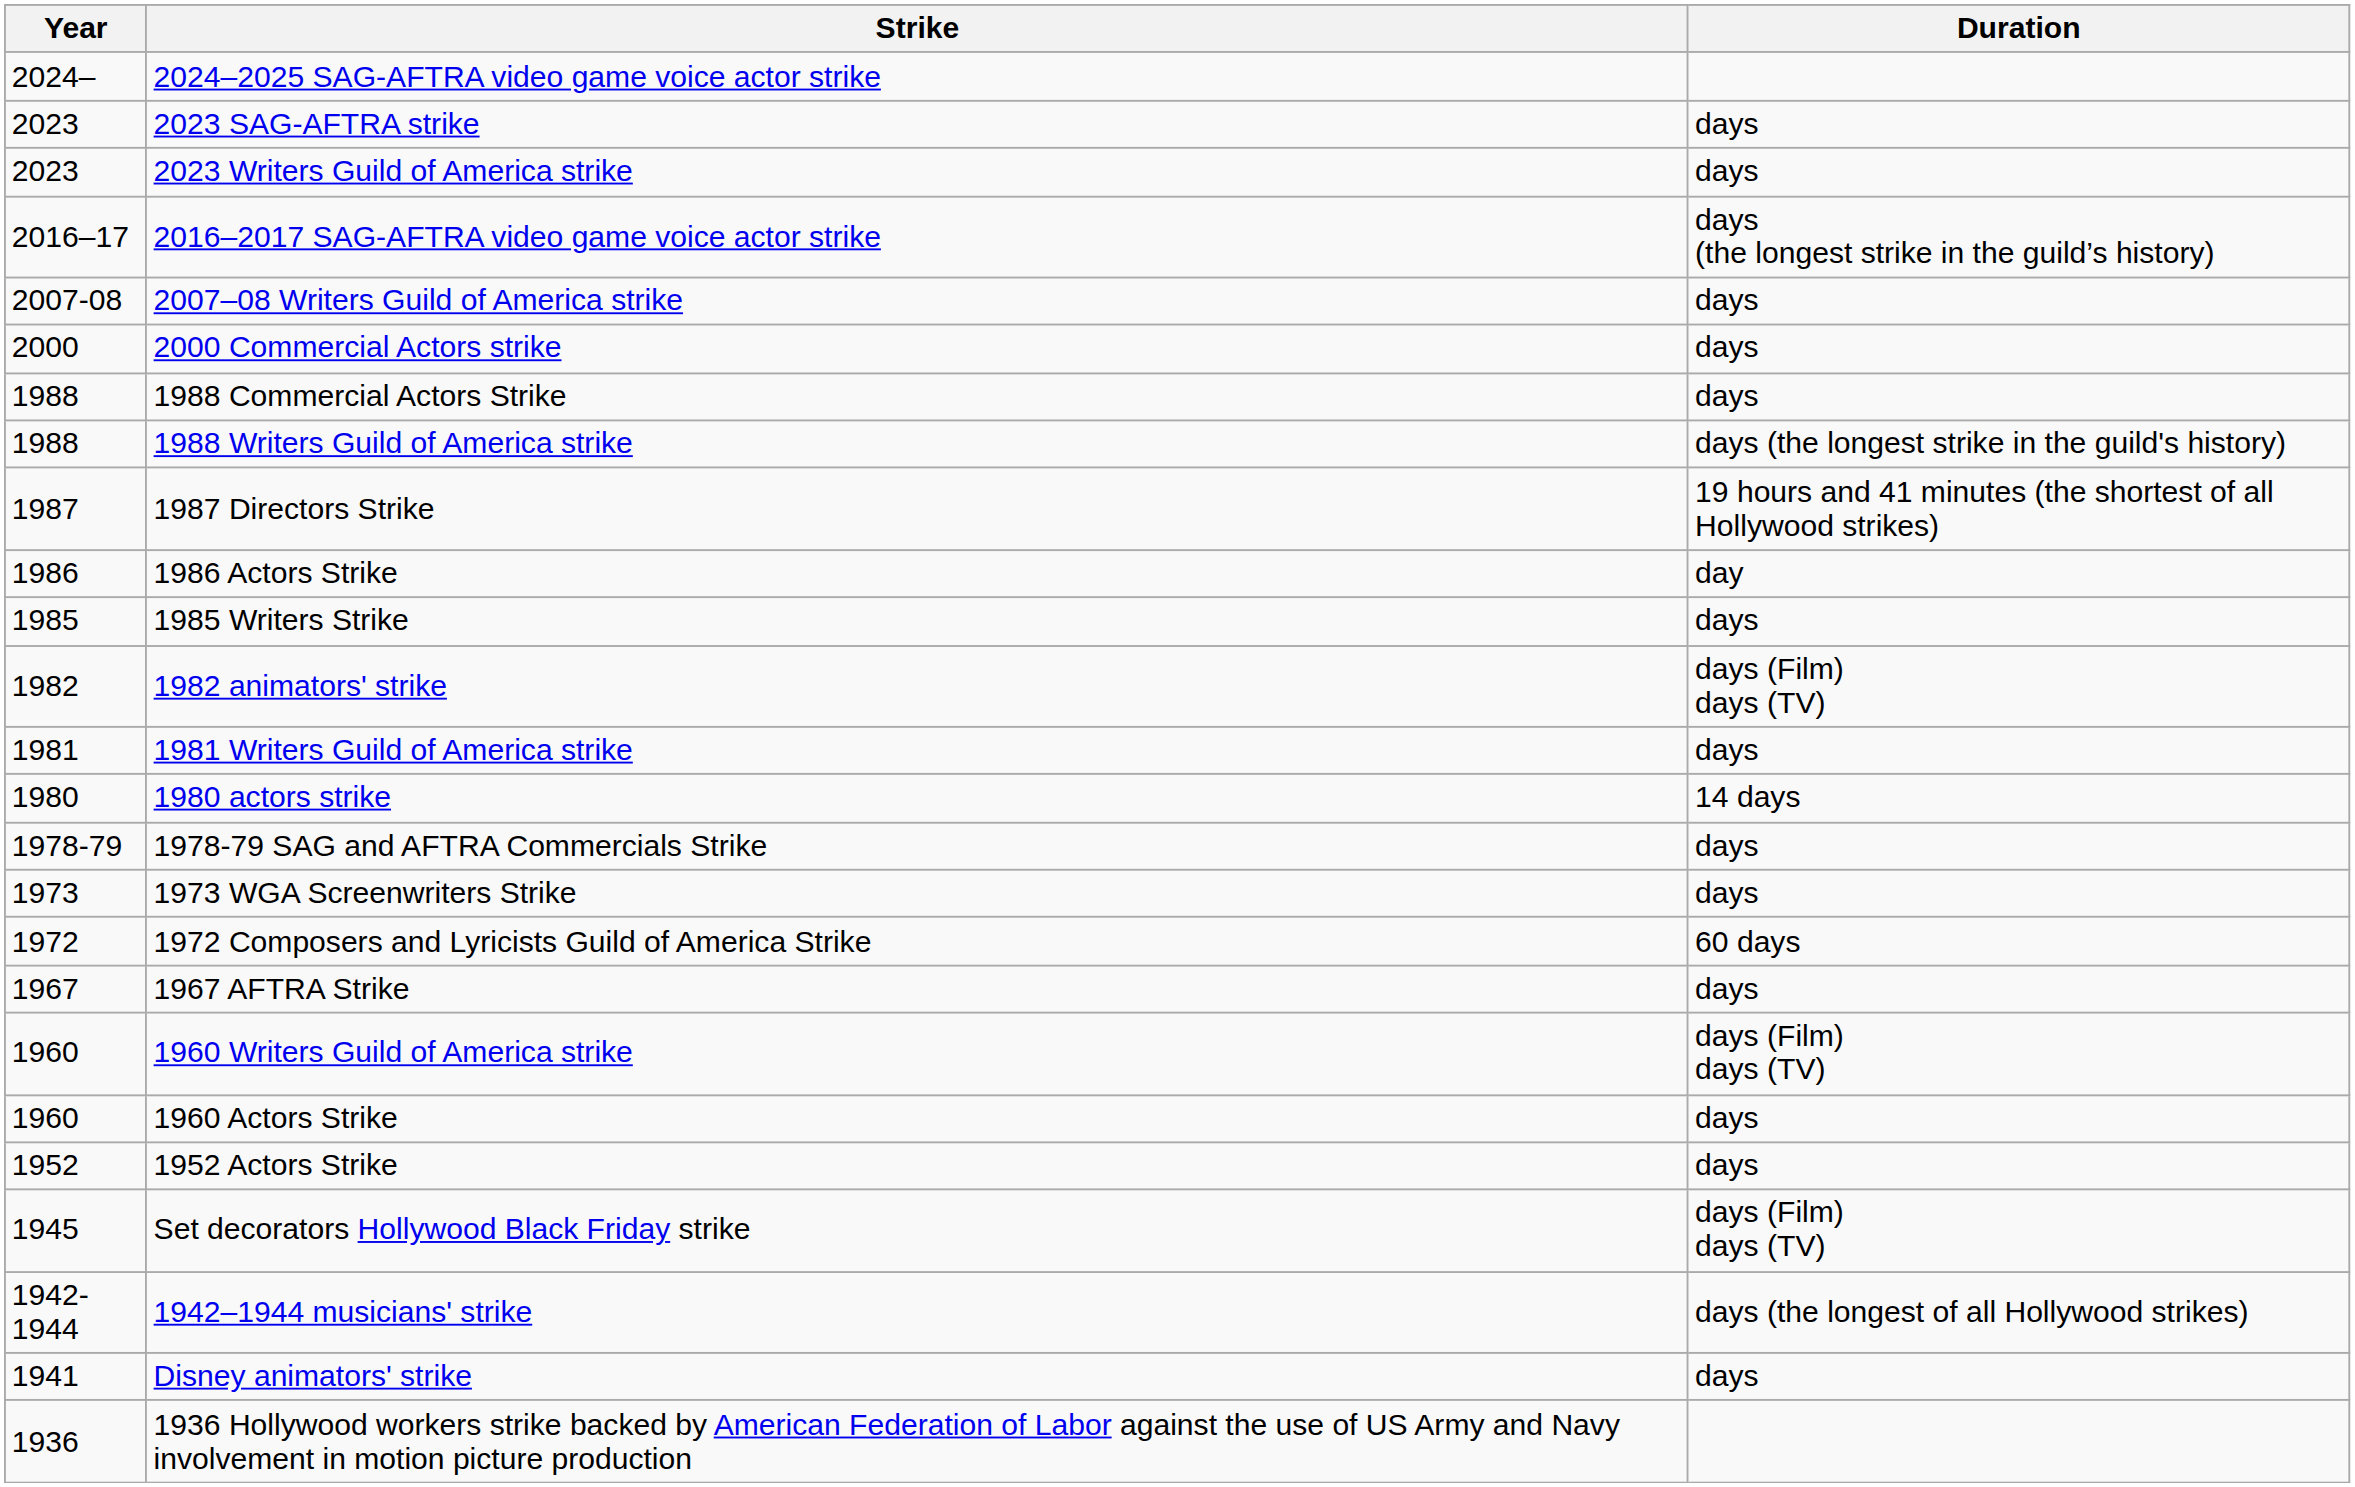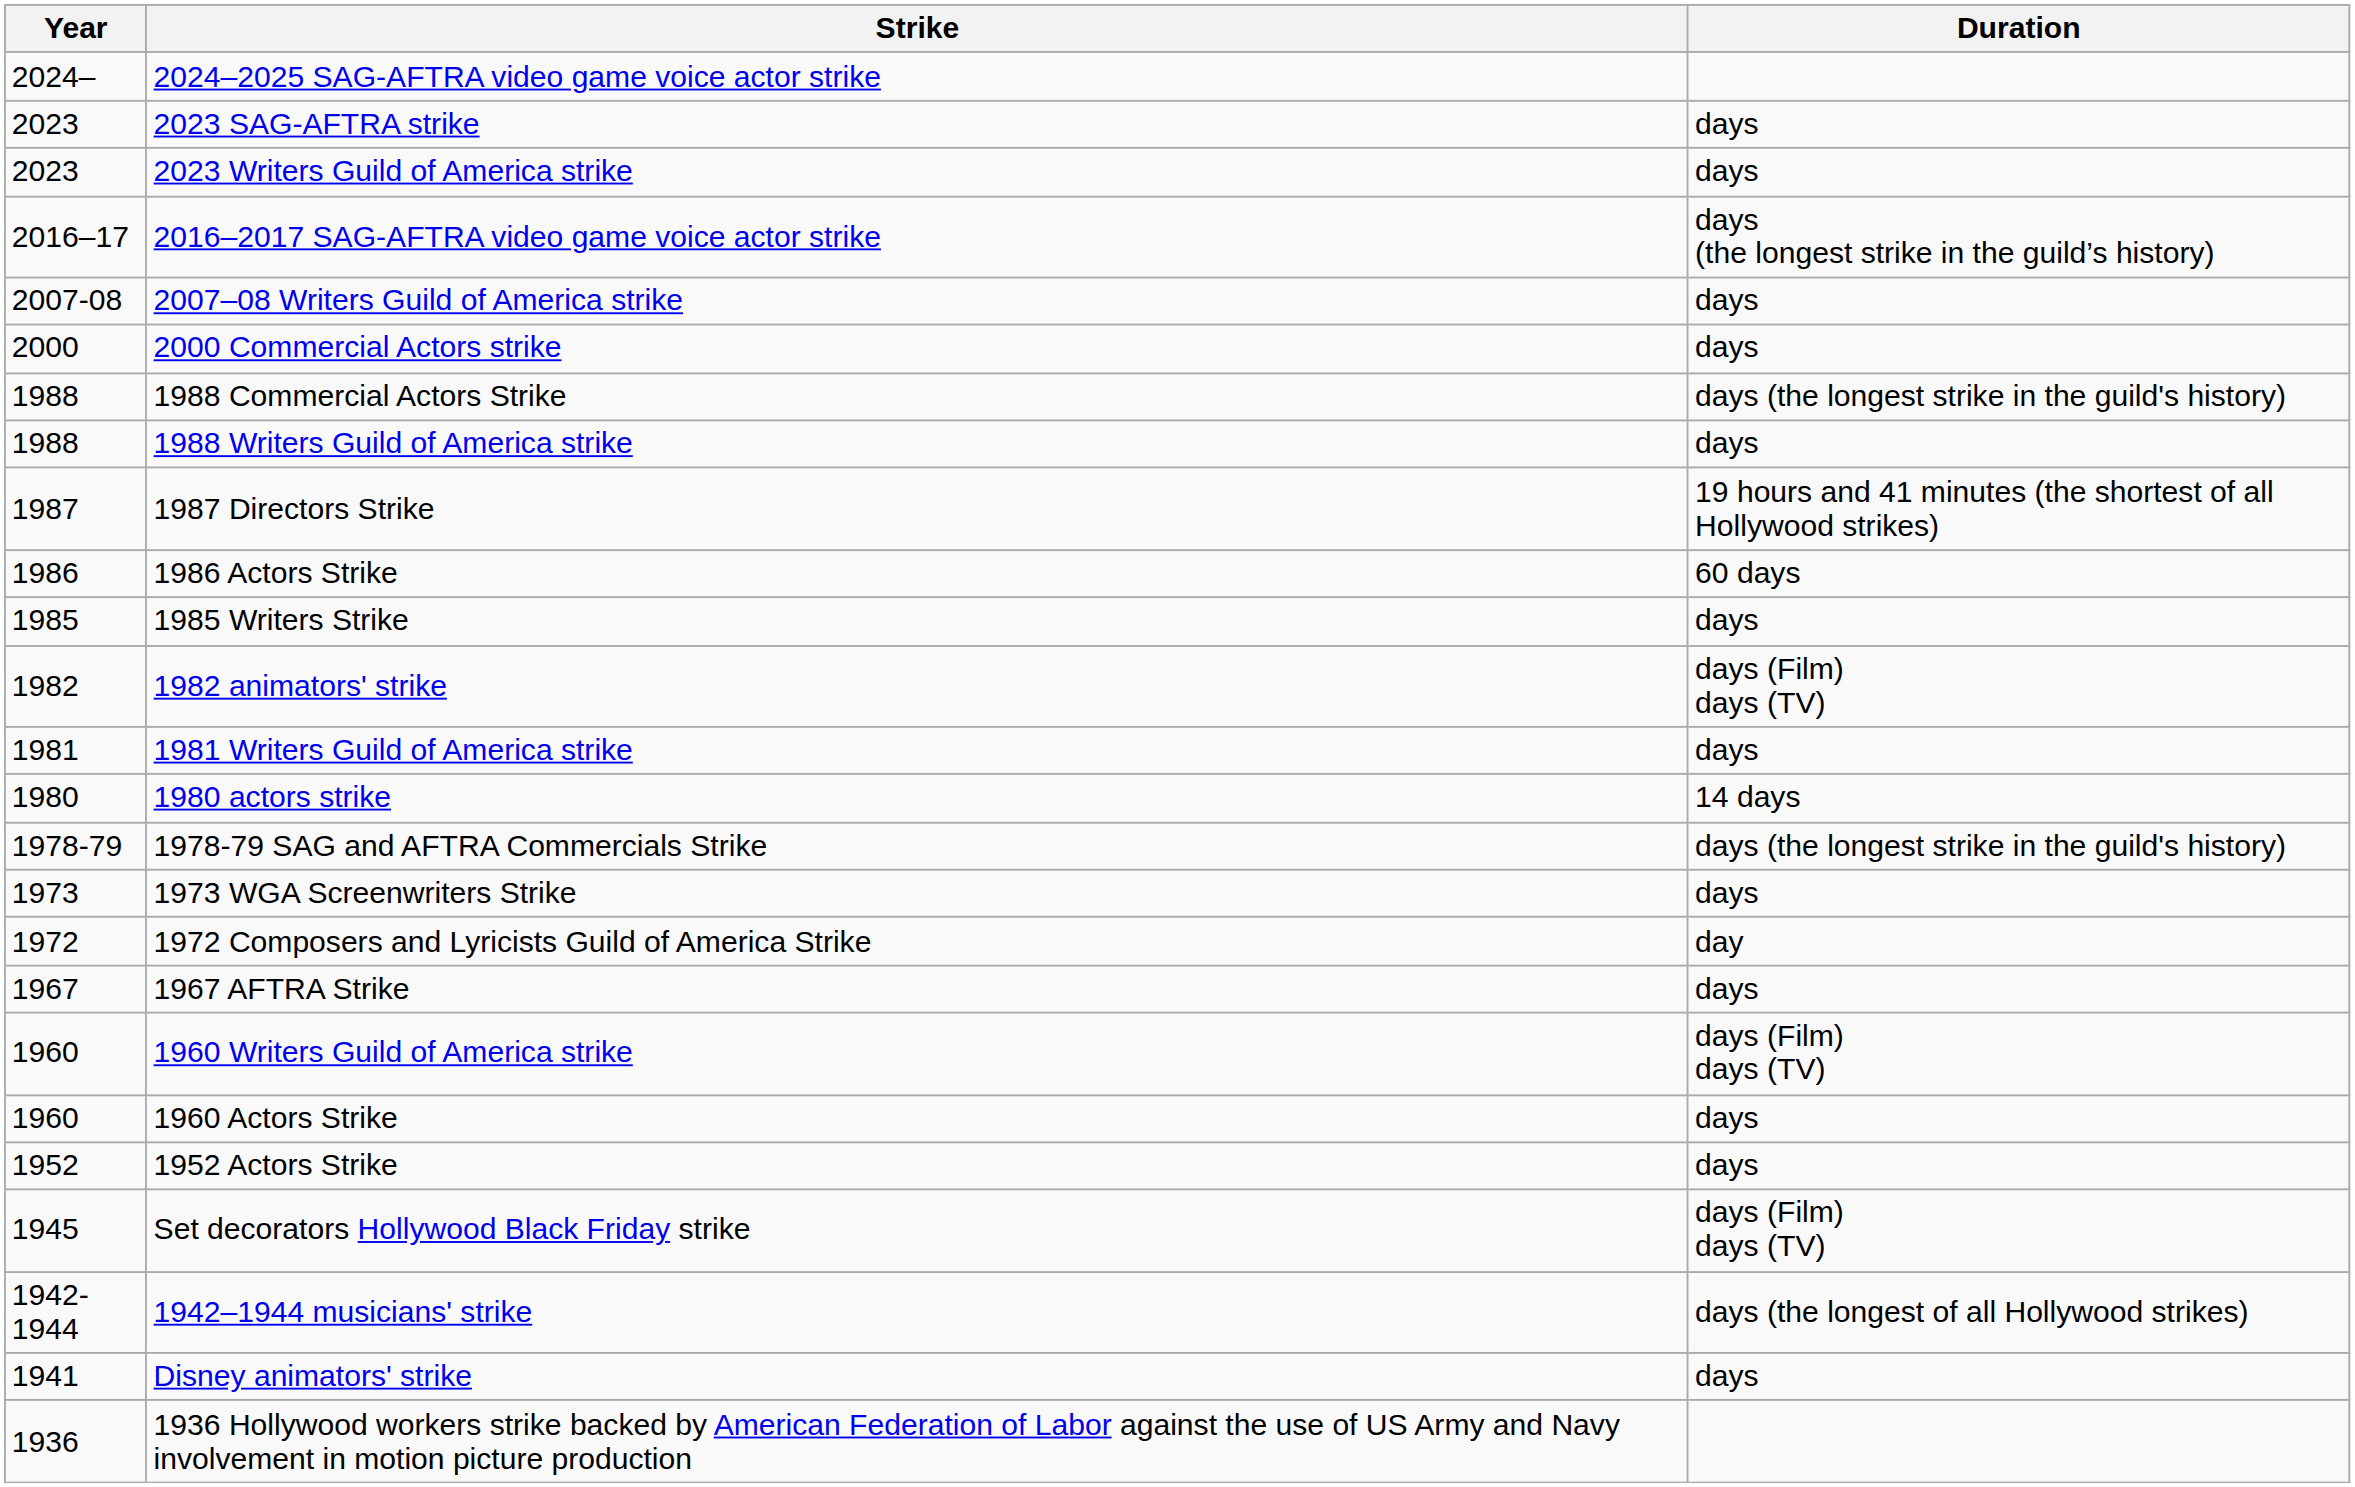(1727, 396) days -> (1991, 396) days (the longest strike in the guild's history)
(1991, 443) days (the longest strike in the guild's history) -> (1727, 443) days
(1719, 573) day -> (1748, 573) 60 days
(1727, 845) days -> (1991, 845) days (the longest strike in the guild's history)
(1748, 940) 60 days -> (1719, 940) day
